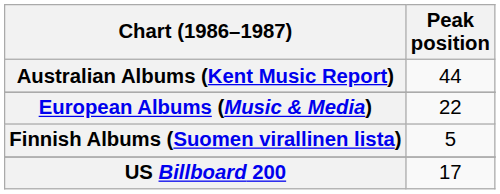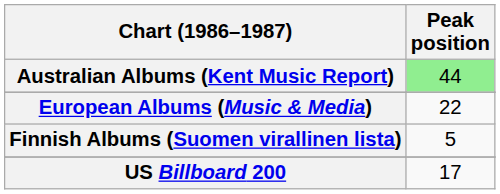(450, 75) no background -> (450, 75) lightgreen background
